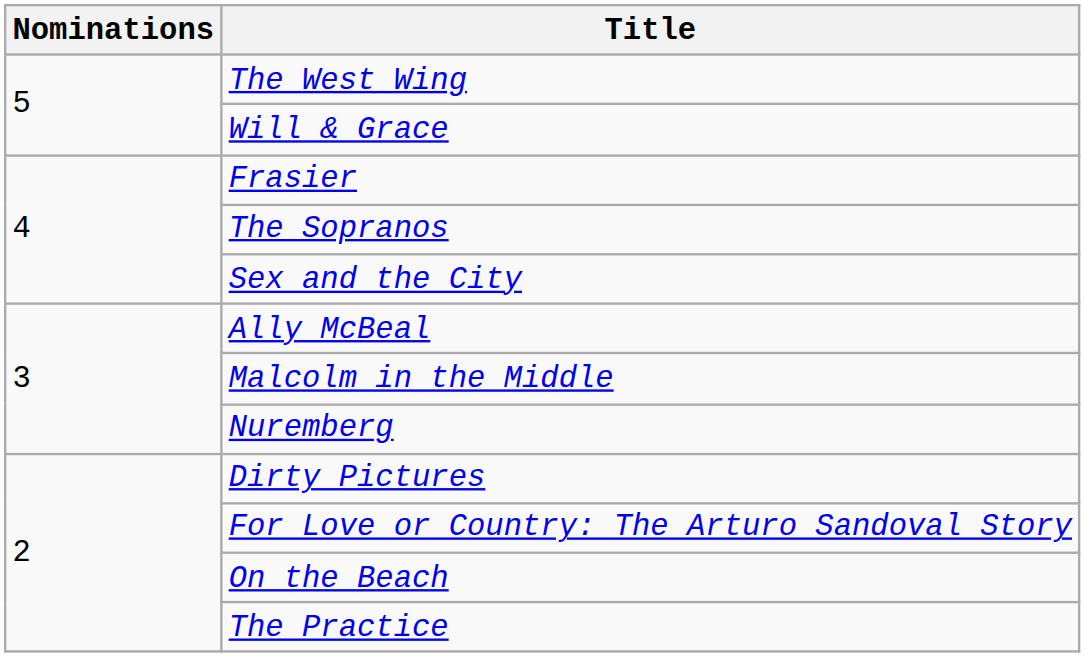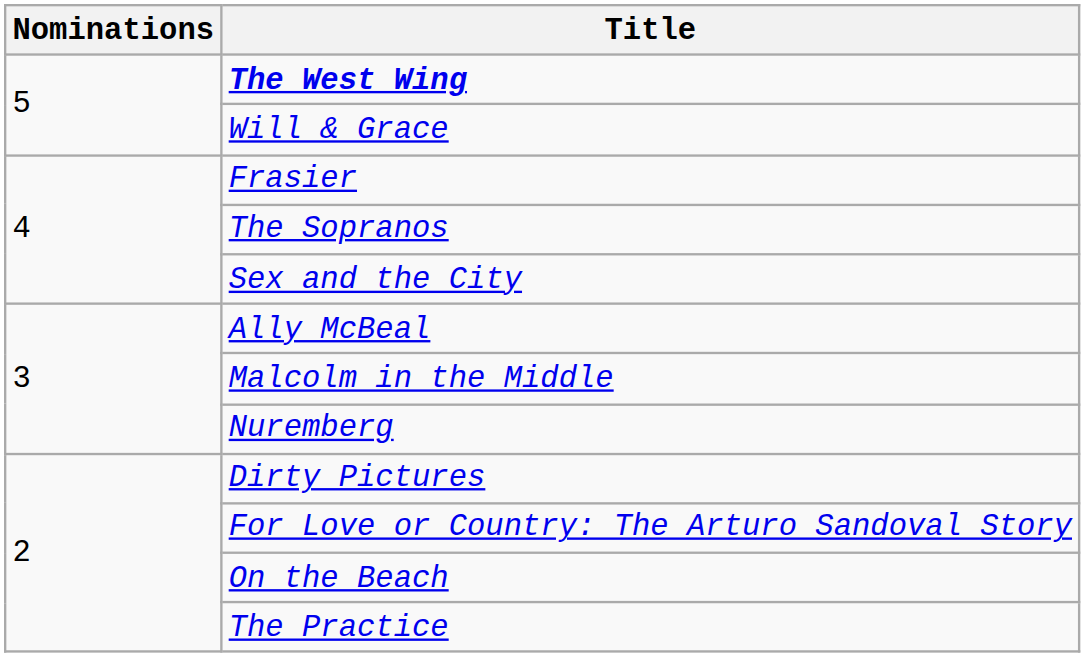(348, 80) normal -> (348, 80) bold
